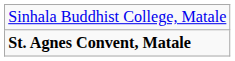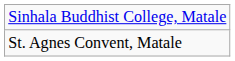(100, 42) bold -> (95, 42) normal
